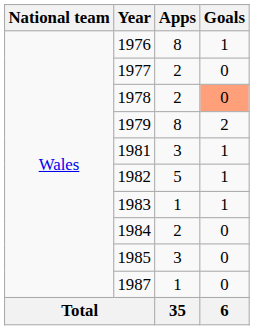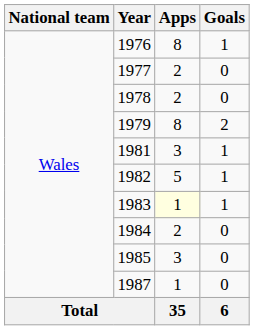(224, 97) lightsalmon background -> (224, 97) no background
(177, 204) no background -> (177, 204) lightyellow background
